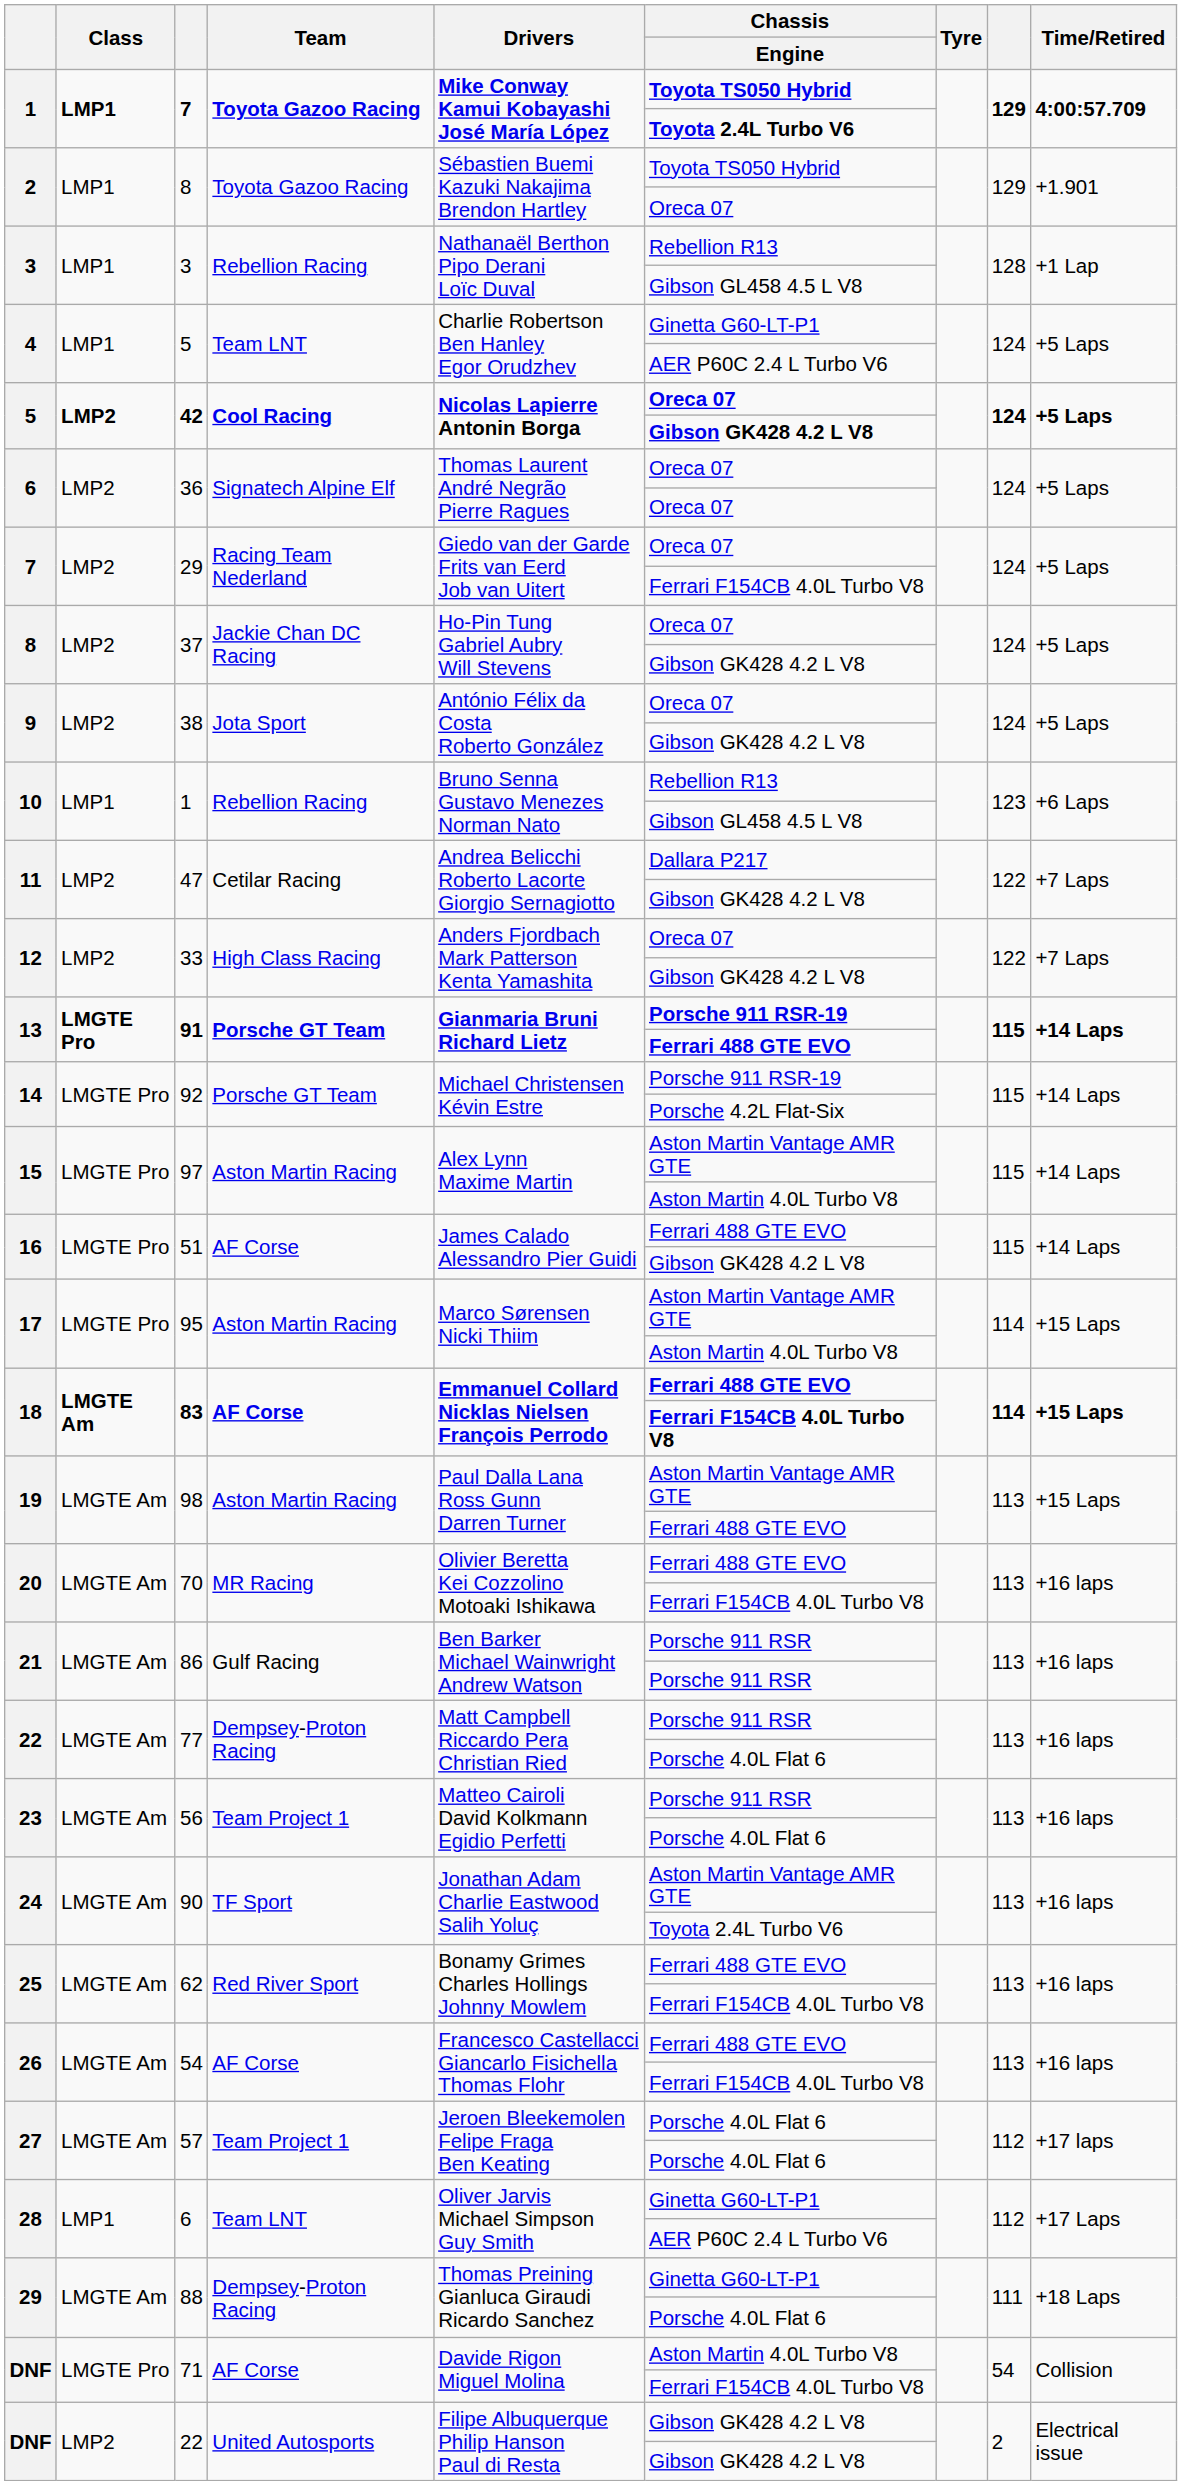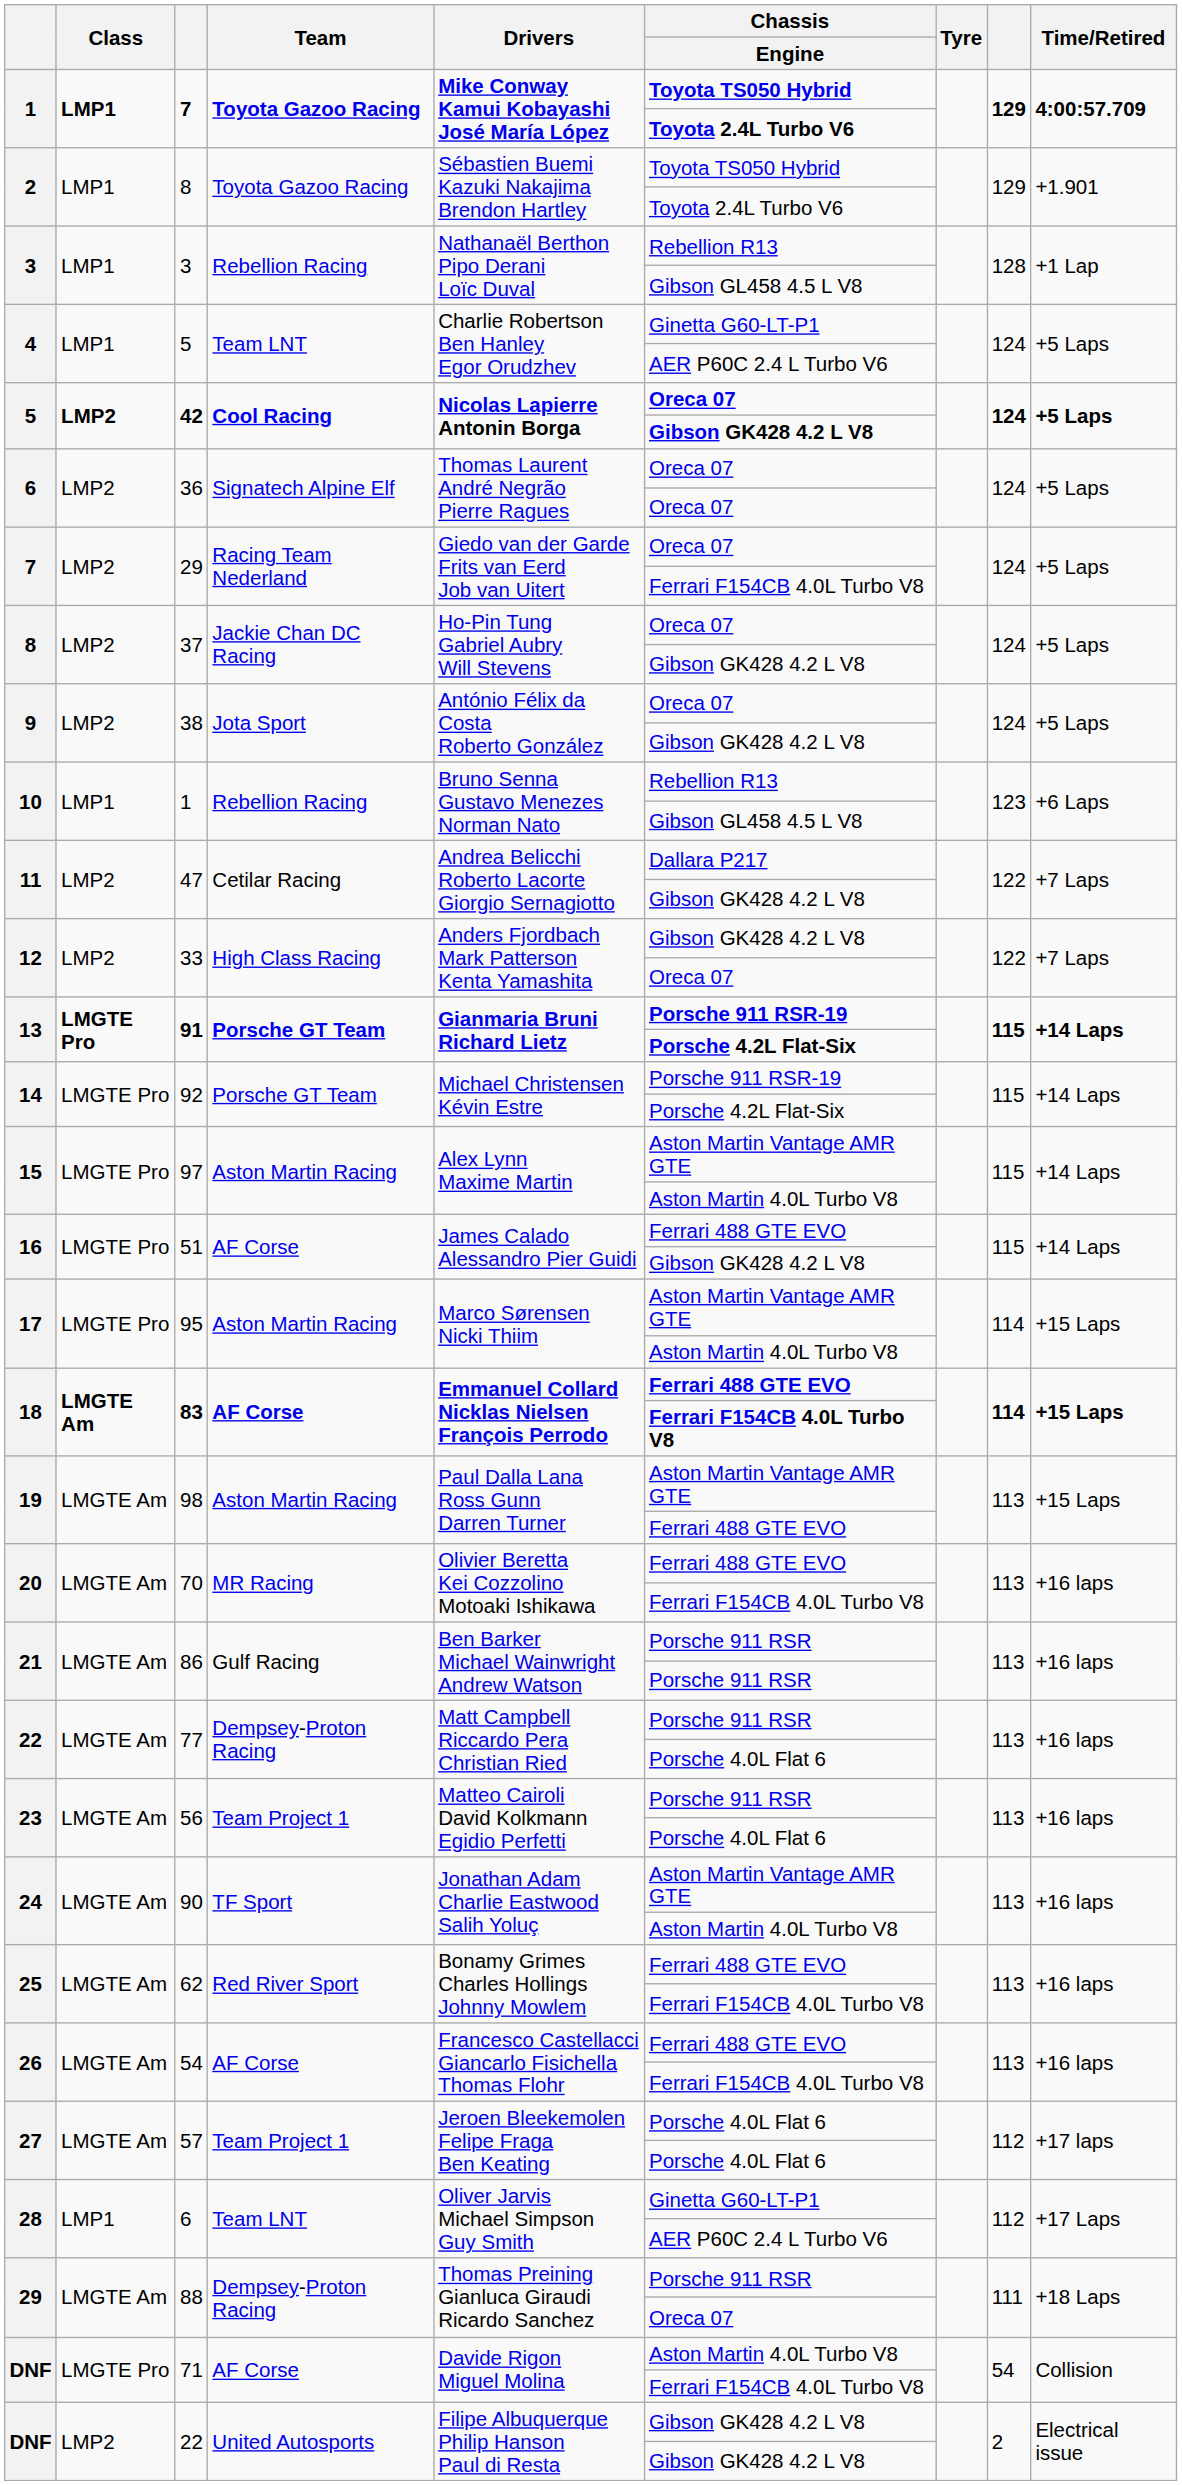(691, 207) Oreca 07 -> (746, 207) Toyota 2.4L Turbo V6
(691, 938) Oreca 07 -> (757, 938) Gibson GK428 4.2 L V8
(757, 977) Gibson GK428 4.2 L V8 -> (691, 977) Oreca 07
(750, 1046) Ferrari 488 GTE EVO -> (753, 1046) Porsche 4.2L Flat-Six
(746, 1929) Toyota 2.4L Turbo V6 -> (773, 1929) Aston Martin 4.0L Turbo V8
(734, 2278) Ginetta G60-LT-P1 -> (730, 2278) Porsche 911 RSR
(738, 2317) Porsche 4.0L Flat 6 -> (691, 2317) Oreca 07
